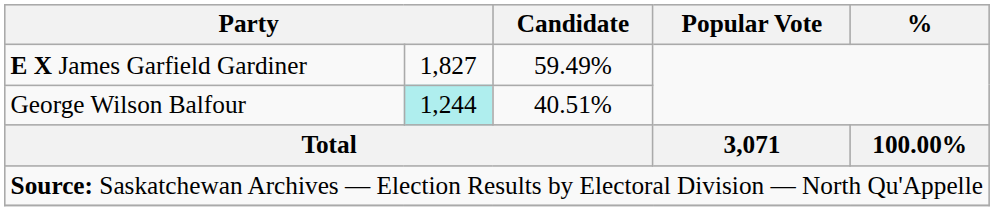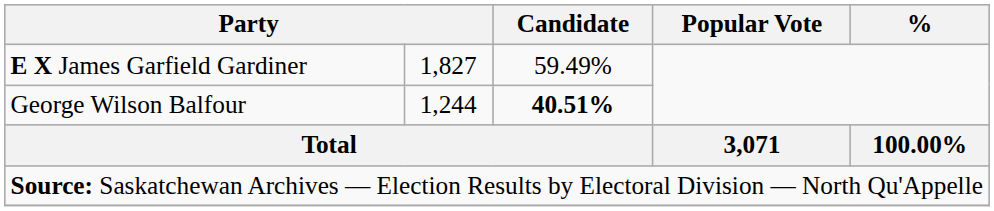(448, 104) paleturquoise background -> (448, 104) no background
(573, 104) normal -> (573, 104) bold
